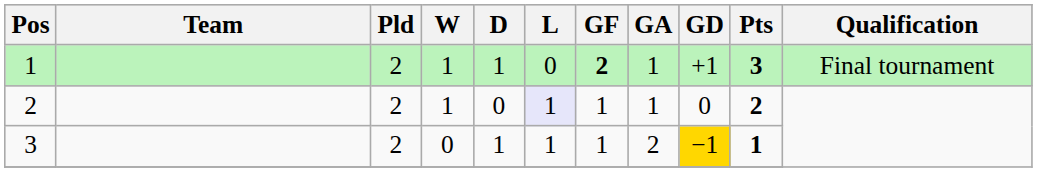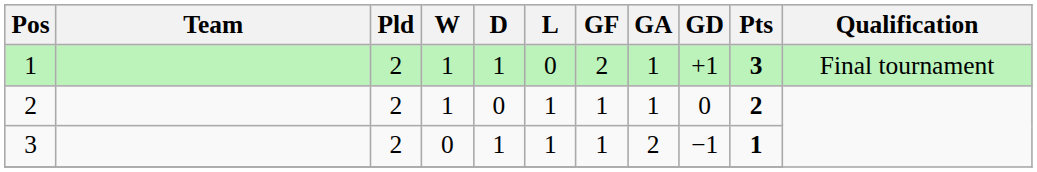(602, 65) bold -> (602, 65) normal
(550, 105) lavender background -> (550, 105) no background
(705, 145) gold background -> (705, 145) no background
